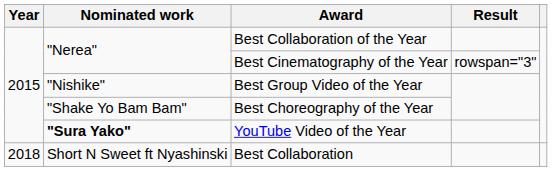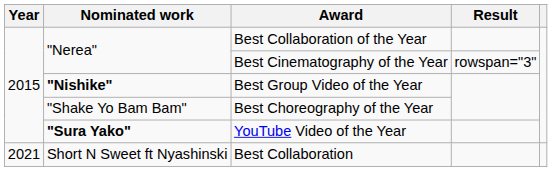(76, 85) normal -> (80, 85) bold
(24, 154) 2018 -> (24, 154) 2021
